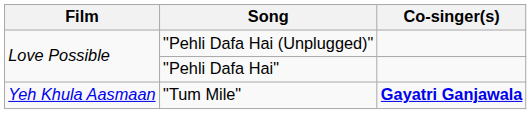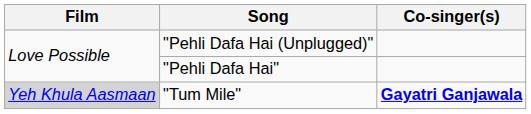(82, 95) no background -> (82, 95) lightgrey background
